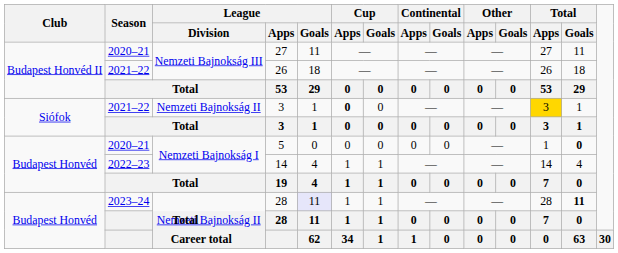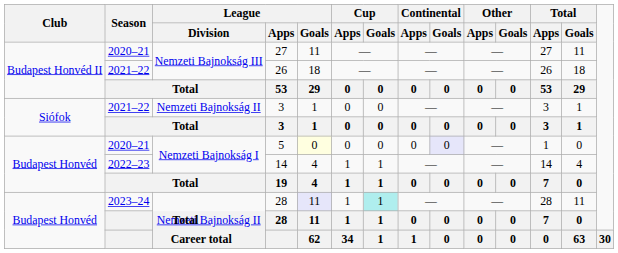(347, 107) bold -> (347, 107) normal
(546, 107) gold background -> (546, 107) no background
(314, 145) no background -> (314, 145) lightyellow background
(447, 145) no background -> (447, 145) lavender background
(579, 145) bold -> (579, 145) normal
(381, 201) no background -> (381, 201) paleturquoise background
(579, 201) bold -> (579, 201) normal
